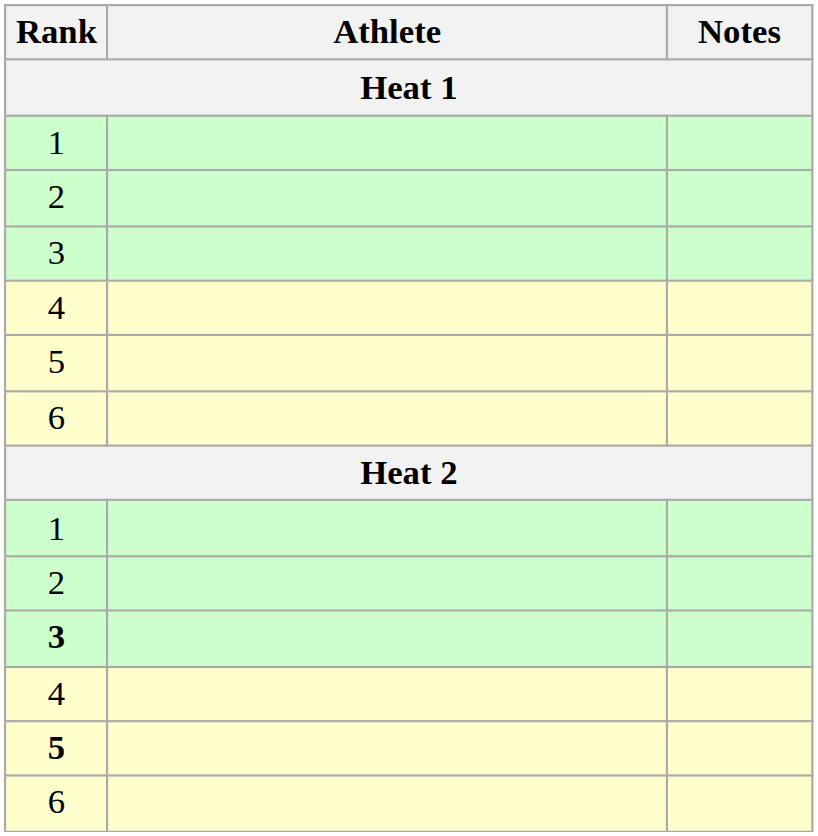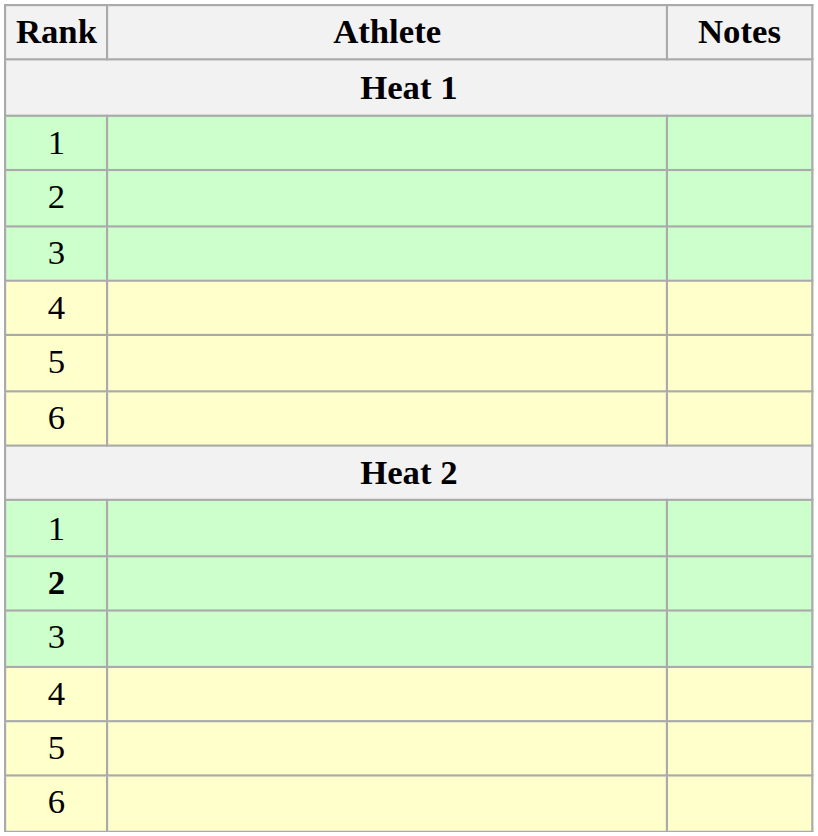(56, 582) normal -> (56, 582) bold
(56, 637) bold -> (56, 637) normal
(56, 747) bold -> (56, 747) normal
